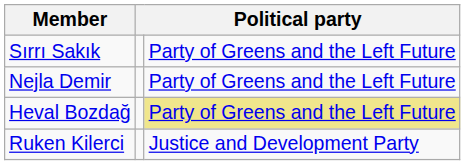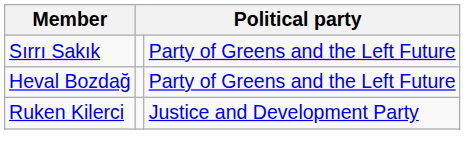- row: (60, 81)
(302, 112) khaki background -> (302, 81) no background
